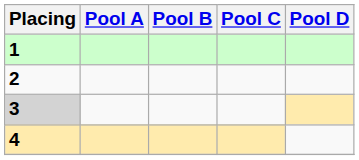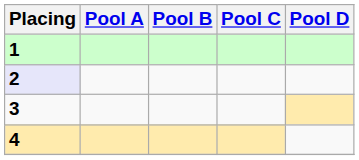(14, 79) no background -> (14, 79) lavender background
(14, 109) lightgrey background -> (14, 109) no background
